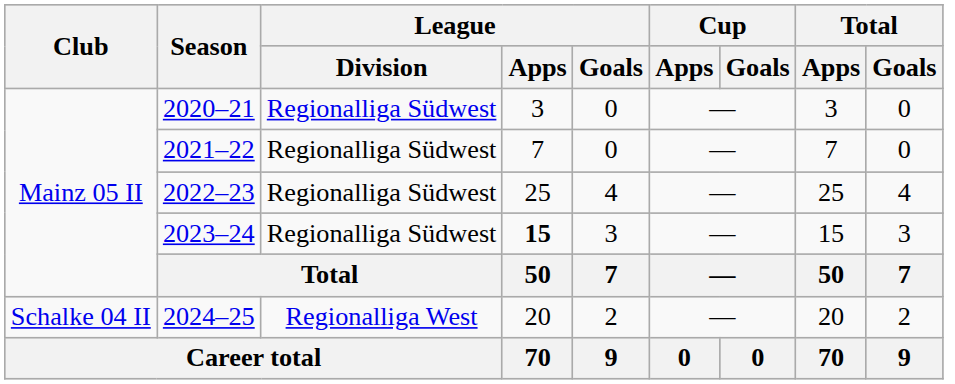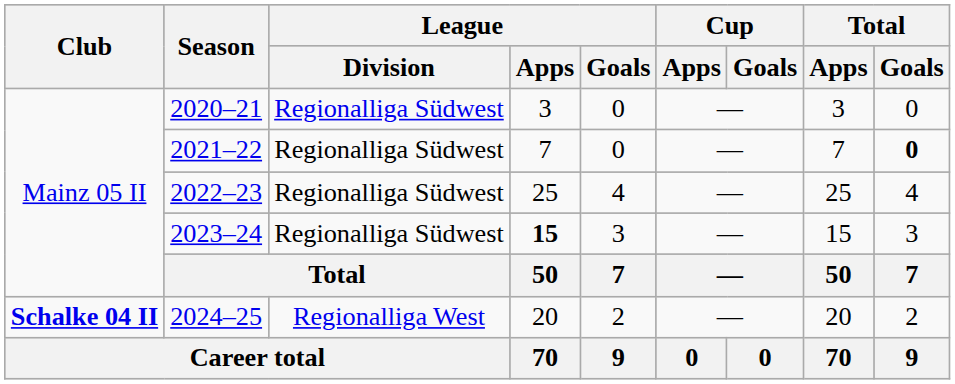(904, 150) normal -> (912, 150) bold
(81, 316) normal -> (85, 316) bold
